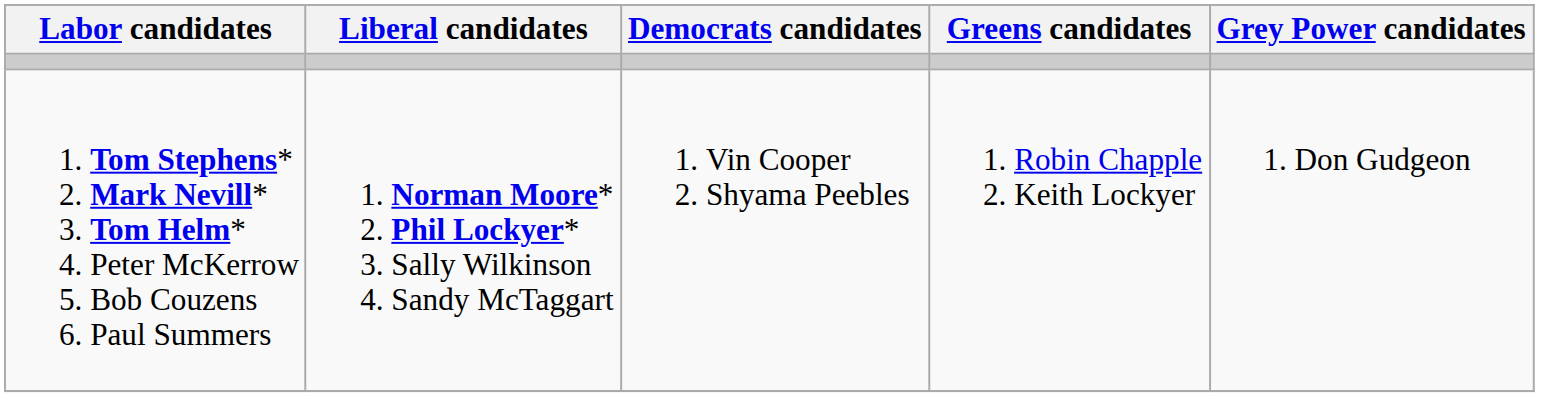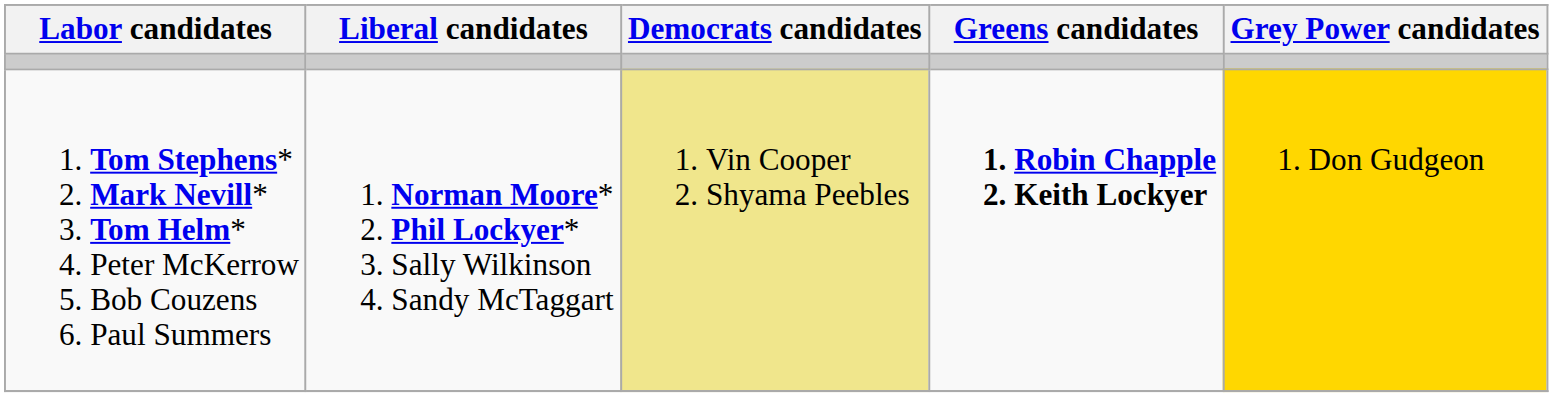(775, 177) no background -> (775, 177) khaki background
(1069, 177) normal -> (1076, 177) bold
(1371, 160) no background -> (1385, 160) gold background
